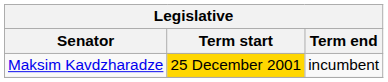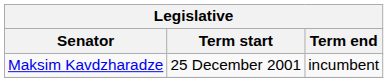(236, 65) gold background -> (236, 65) no background
